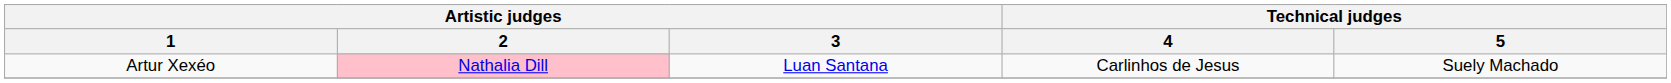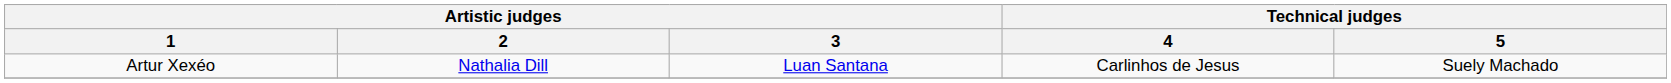(503, 65) pink background -> (503, 65) no background
